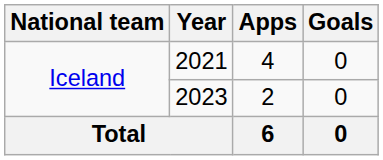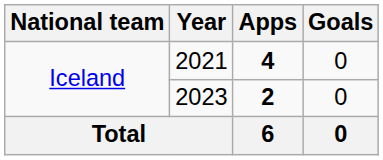(268, 60) normal -> (268, 60) bold
(268, 97) normal -> (268, 97) bold
